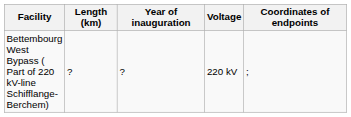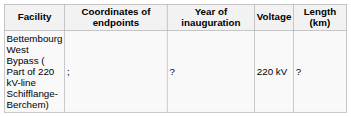columns swapped: (91, 17) <-> (295, 17)
